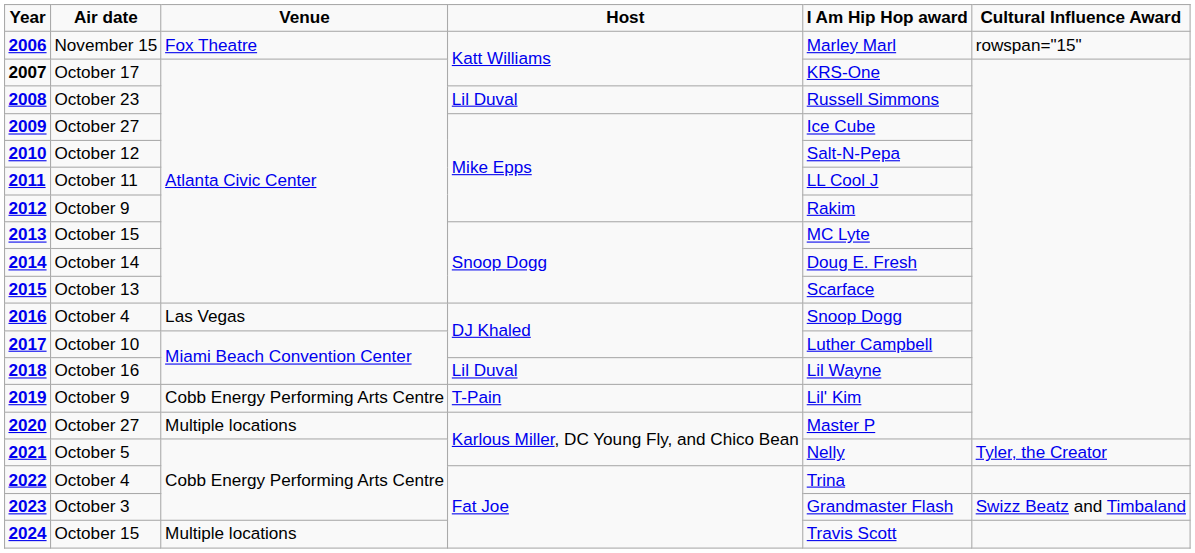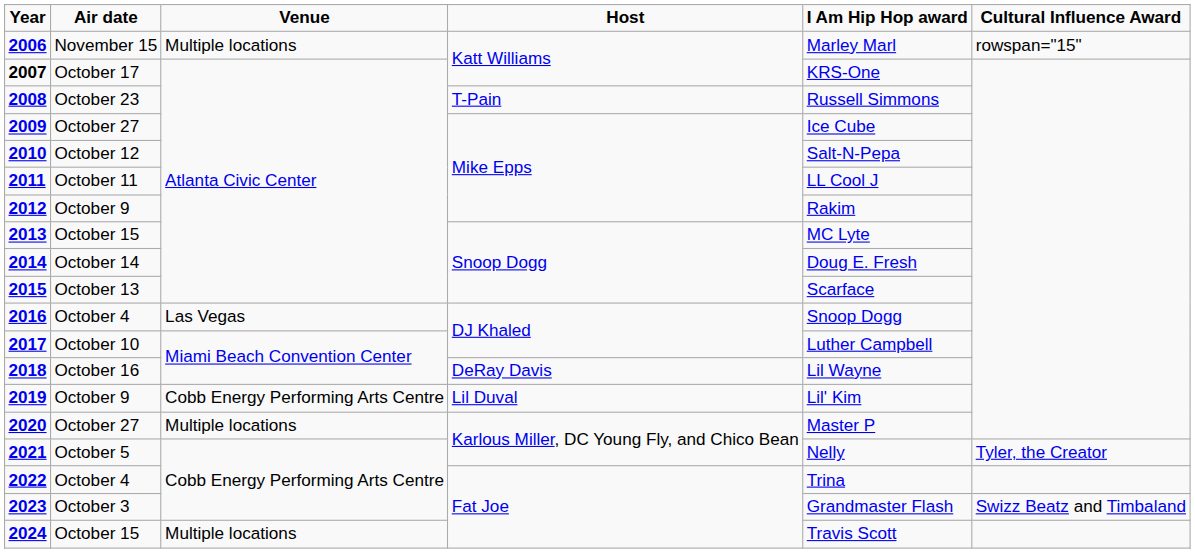(211, 45) Fox Theatre -> (231, 45) Multiple locations
(485, 99) Lil Duval -> (477, 99) T-Pain
(485, 371) Lil Duval -> (502, 371) DeRay Davis
(477, 398) T-Pain -> (485, 398) Lil Duval
